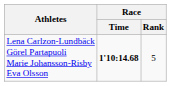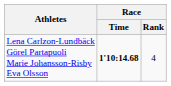(153, 58) 5 -> (153, 58) 4
